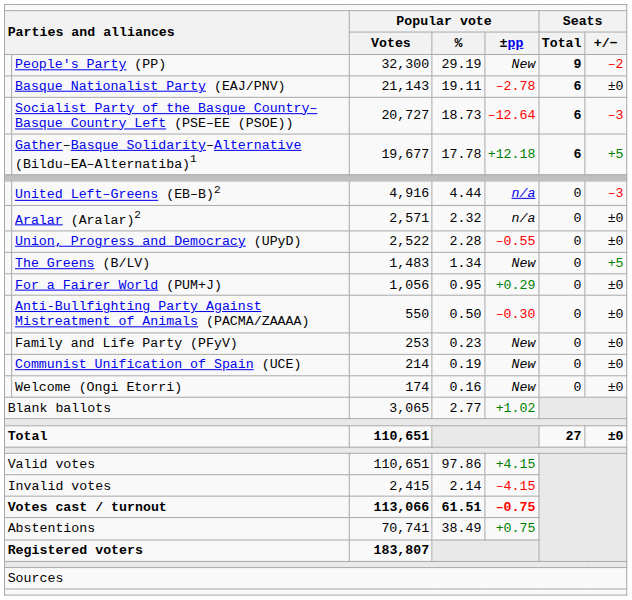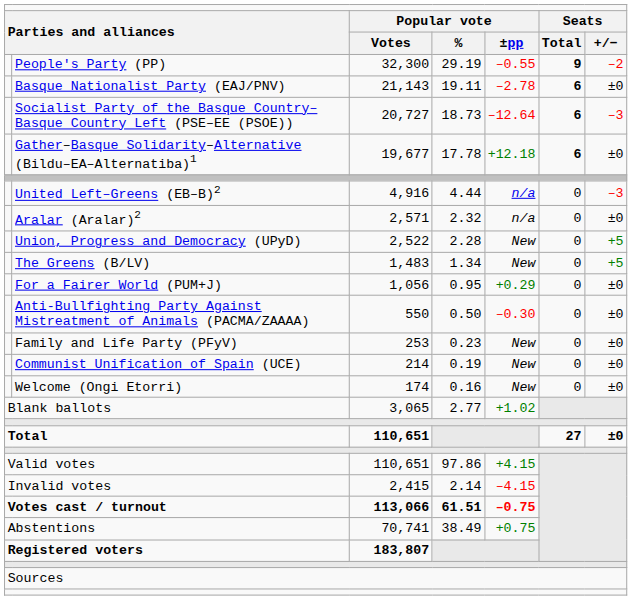(523, 65) New -> (516, 65) –0.55
(616, 154) +5 -> (616, 154) ±0
(516, 242) –0.55 -> (523, 242) New
(616, 242) ±0 -> (616, 242) +5
